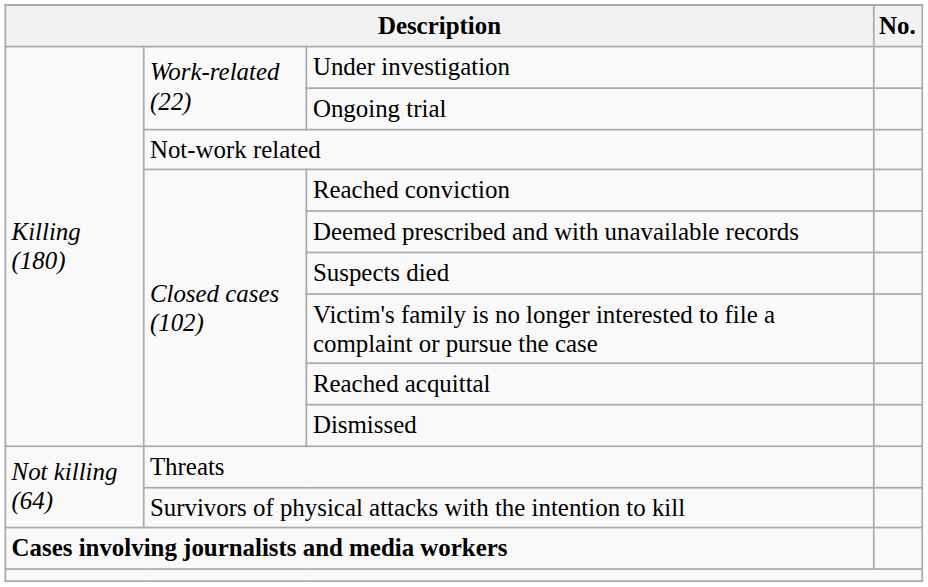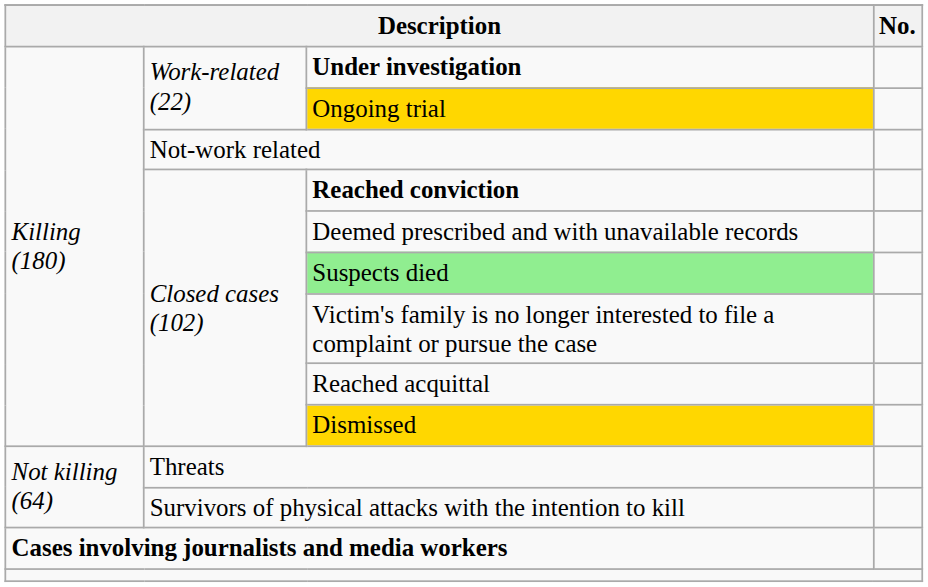(411, 67) normal -> (417, 67) bold
(380, 108) no background -> (379, 108) gold background
(411, 190) normal -> (416, 190) bold
(381, 272) no background -> (380, 272) lightgreen background
(365, 425) no background -> (364, 425) gold background
